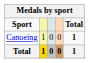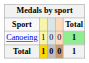(74, 38) no background -> (74, 38) lightgreen background
